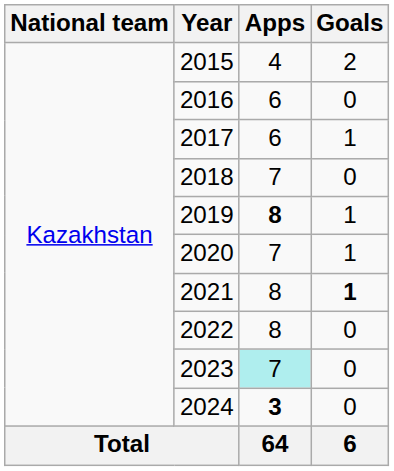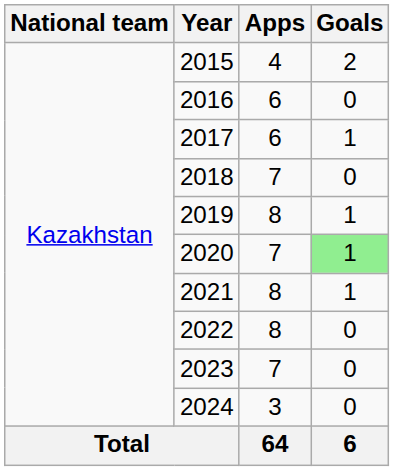(275, 215) bold -> (275, 215) normal
(350, 253) no background -> (350, 253) lightgreen background
(350, 291) bold -> (350, 291) normal
(275, 368) paleturquoise background -> (275, 368) no background
(275, 406) bold -> (275, 406) normal
